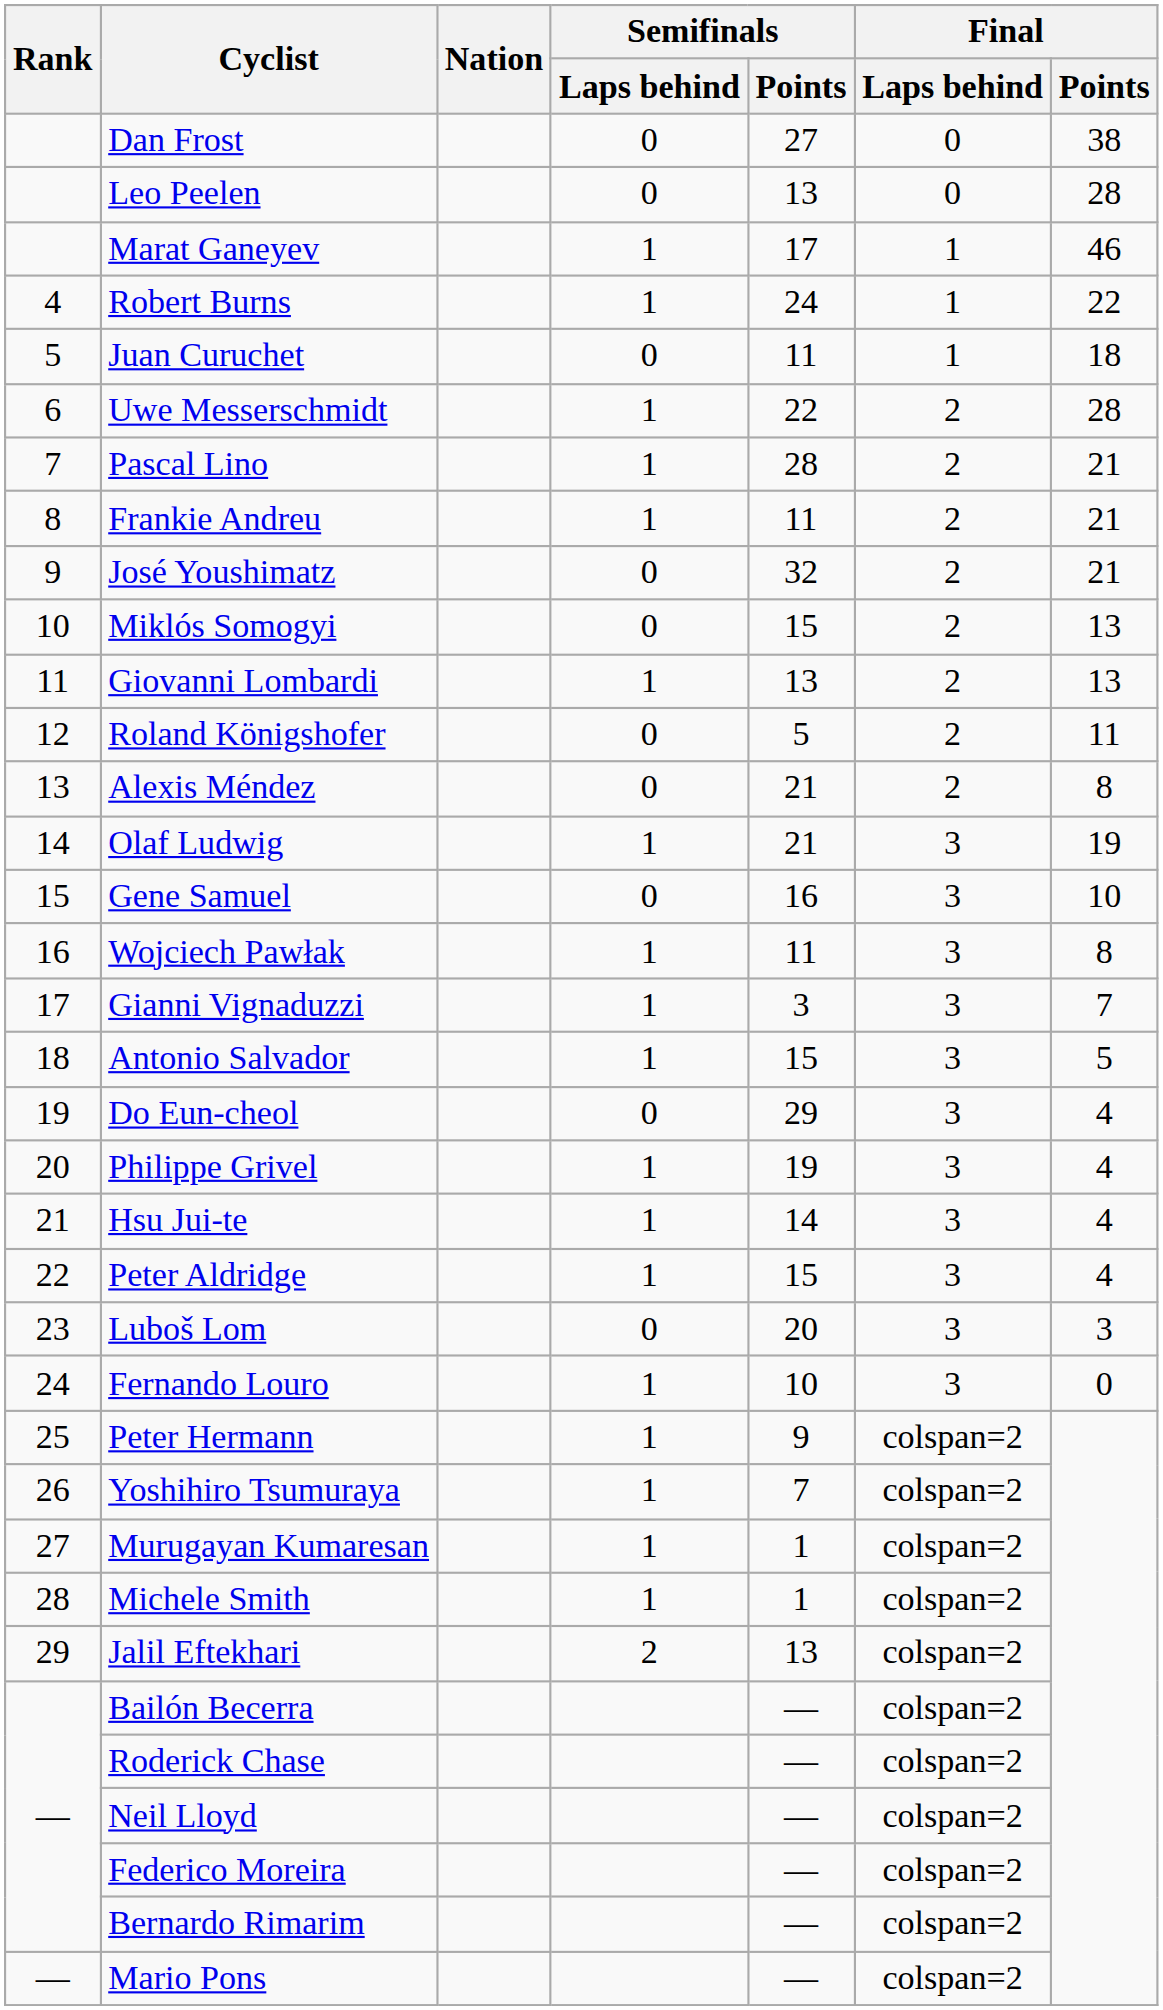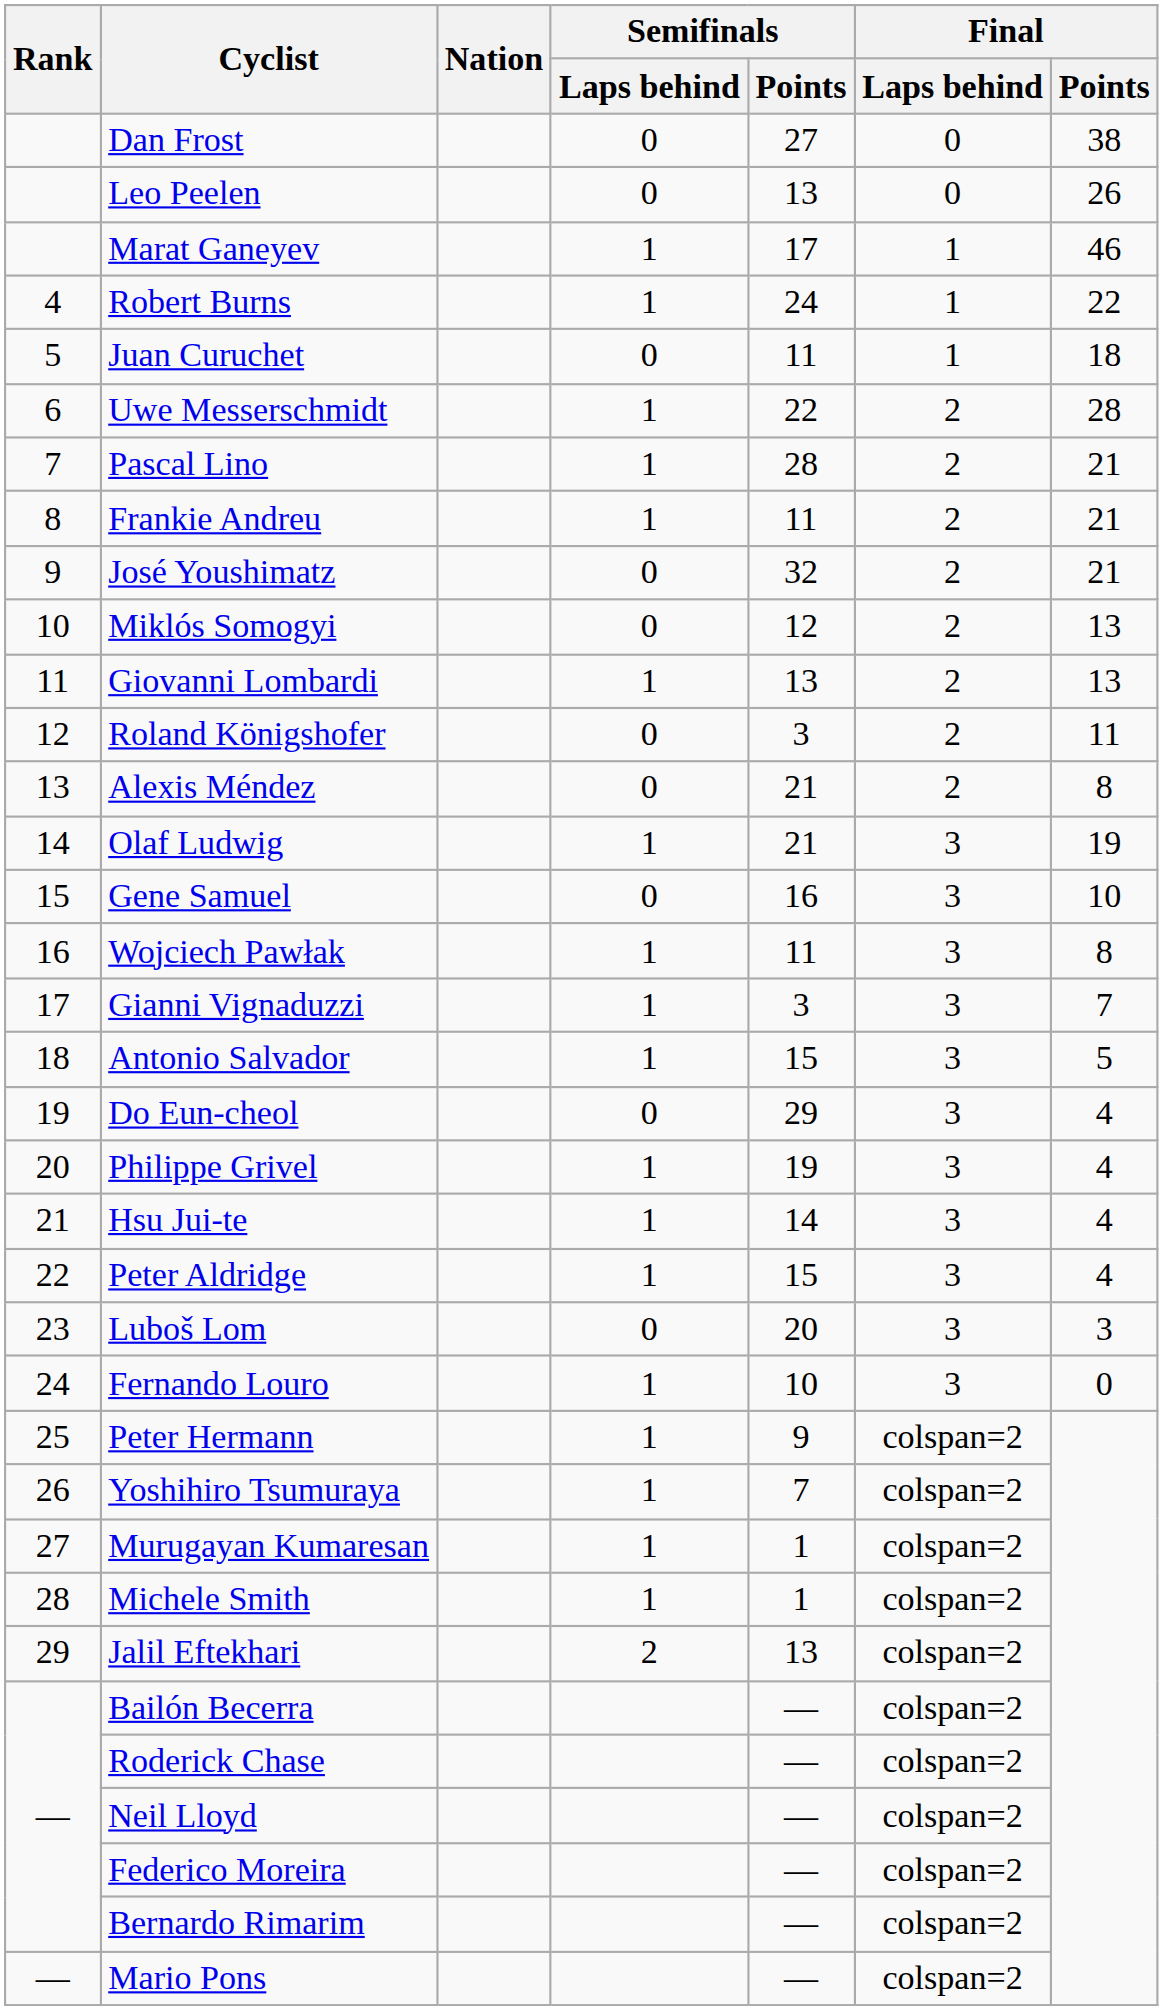(1104, 193) 28 -> (1104, 193) 26
(801, 626) 15 -> (801, 626) 12
(801, 734) 5 -> (801, 734) 3
